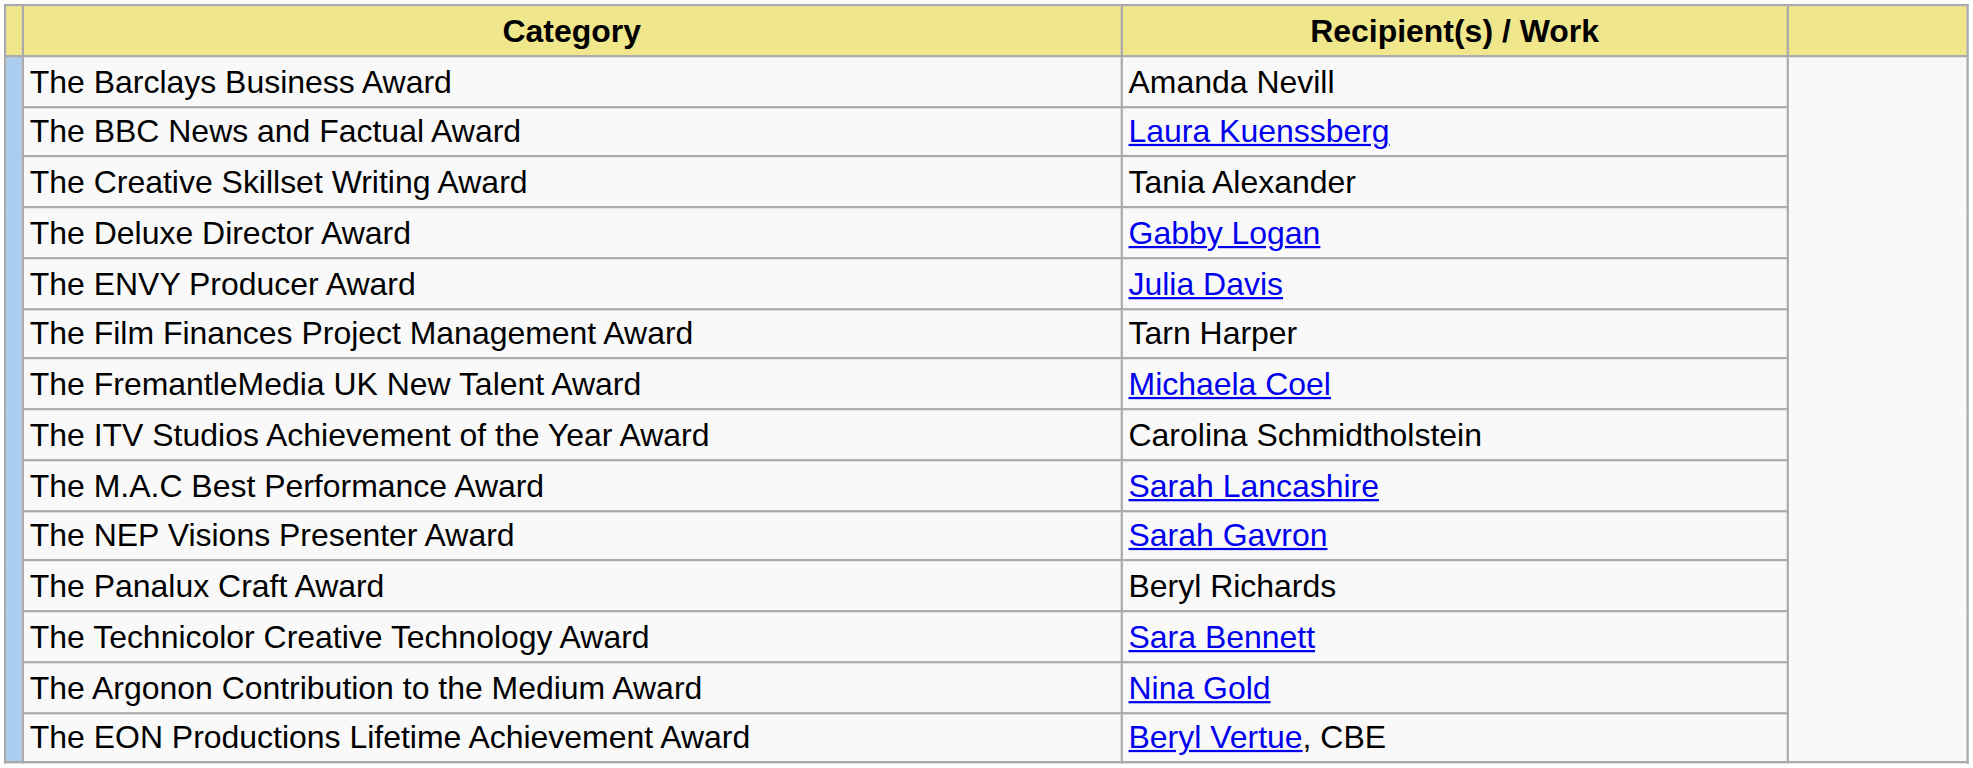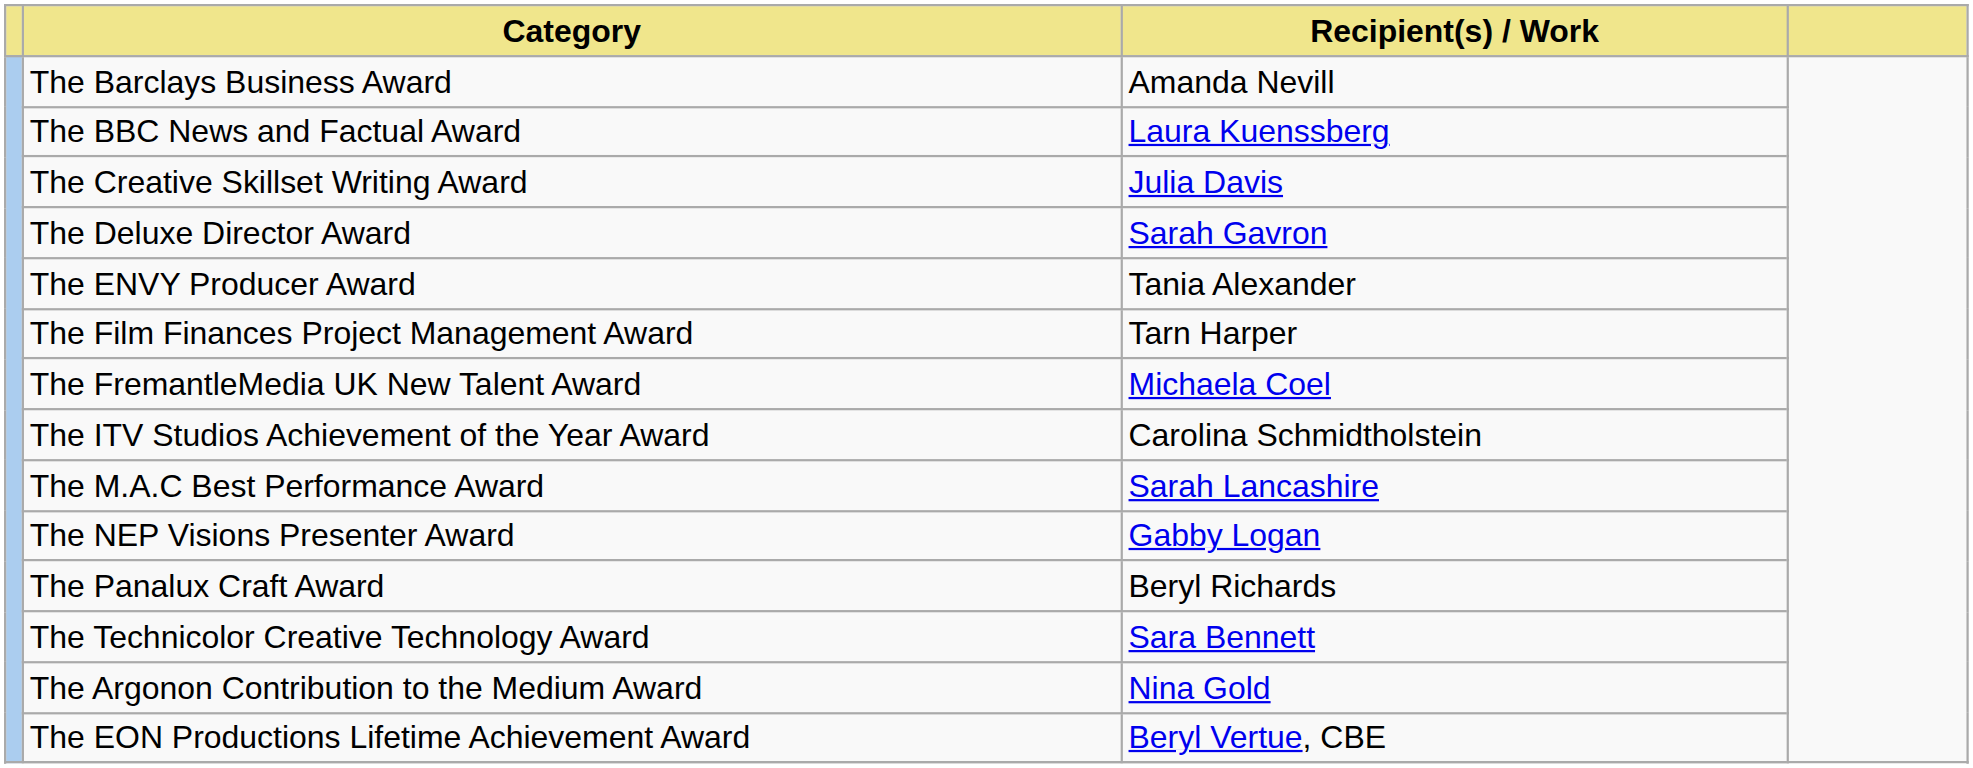(1242, 182) Tania Alexander -> (1206, 182) Julia Davis
(1224, 233) Gabby Logan -> (1228, 233) Sarah Gavron
(1206, 283) Julia Davis -> (1242, 283) Tania Alexander
(1228, 536) Sarah Gavron -> (1224, 536) Gabby Logan
